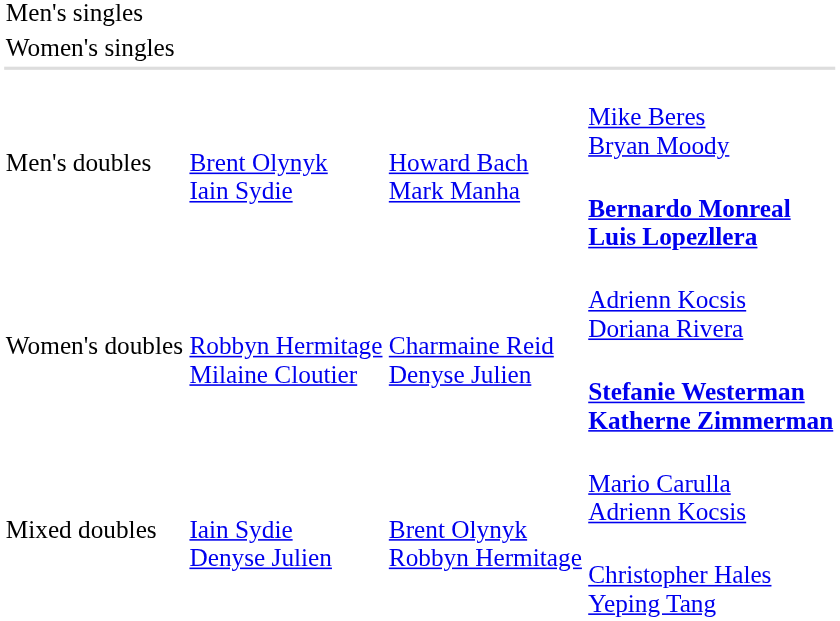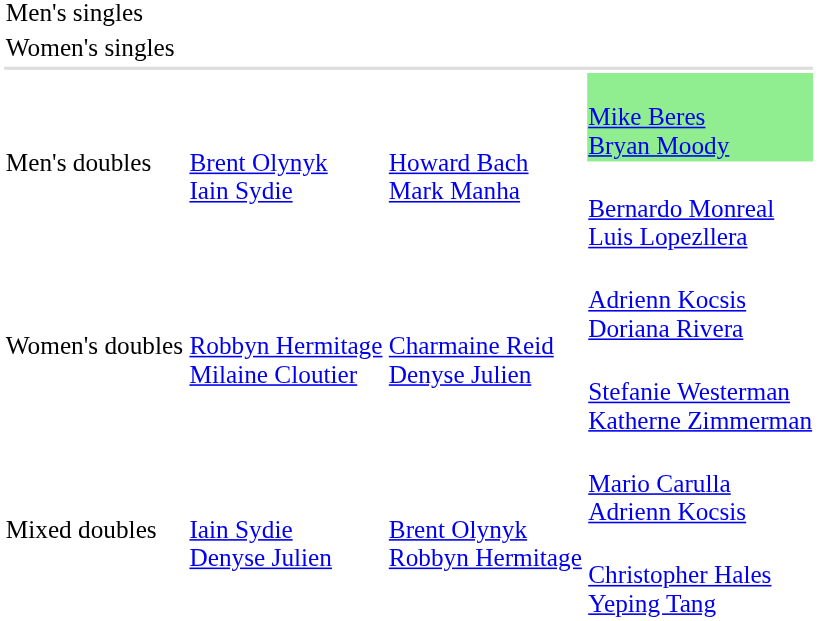(659, 131) no background -> (659, 131) lightgreen background
(689, 222) bold -> (681, 222) normal
(711, 406) bold -> (700, 406) normal
